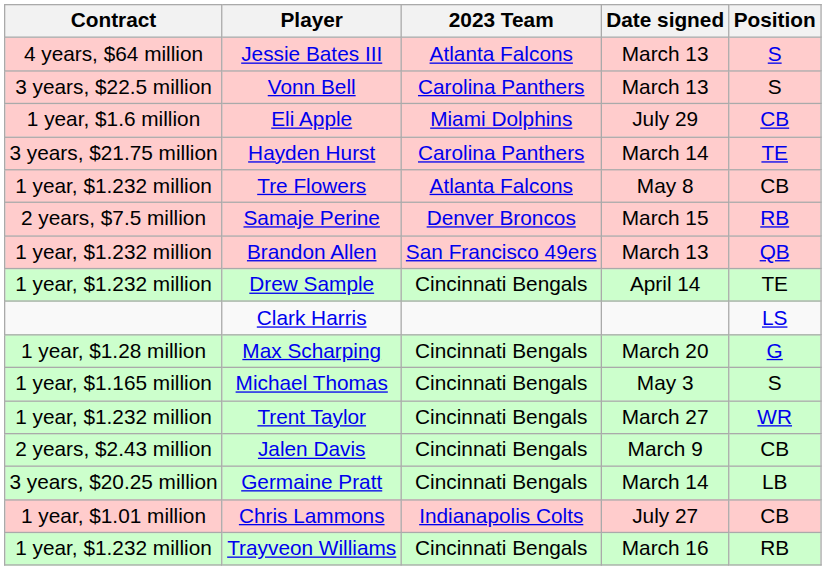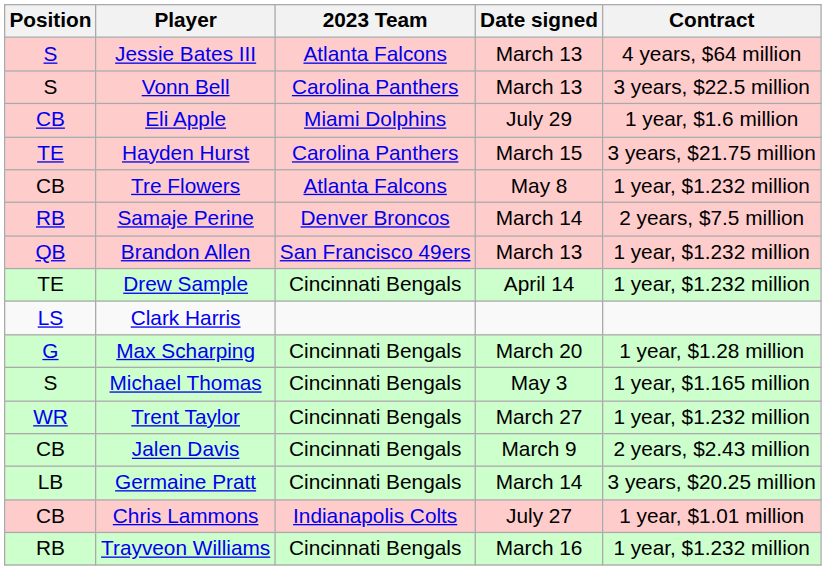columns swapped: (775, 20) <-> (114, 20)
(665, 152) March 14 -> (539, 152) March 15
(665, 218) March 15 -> (539, 218) March 14
